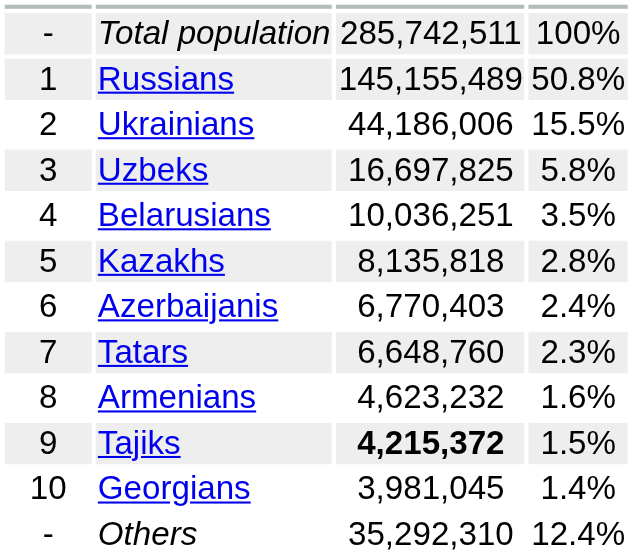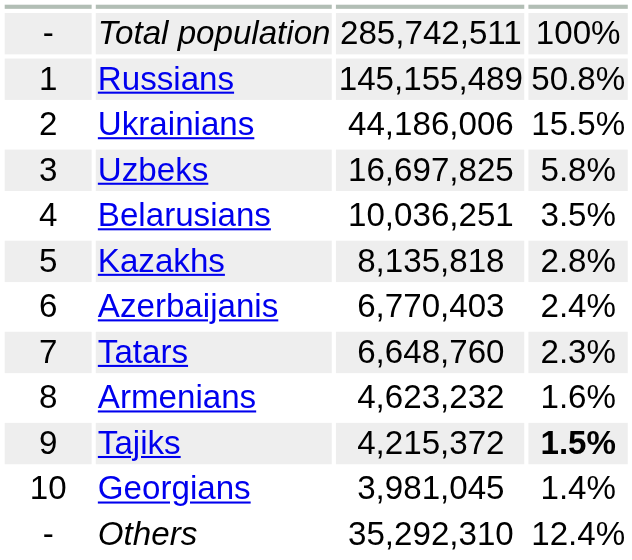(431, 443) bold -> (431, 443) normal
(578, 443) normal -> (578, 443) bold
